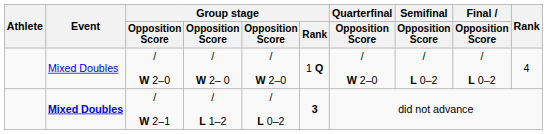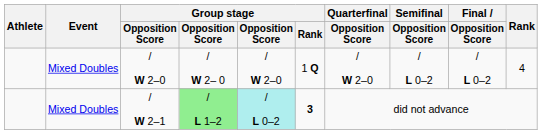(86, 109) bold -> (83, 109) normal
(213, 109) no background -> (208, 109) lightgreen background
(271, 109) no background -> (266, 109) paleturquoise background
